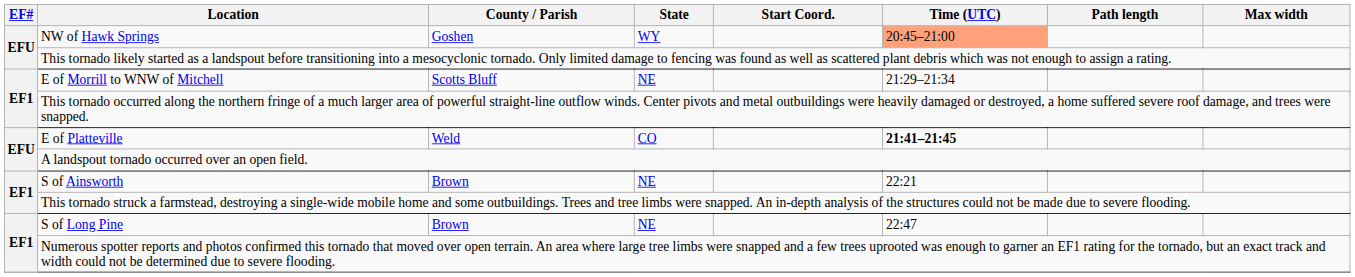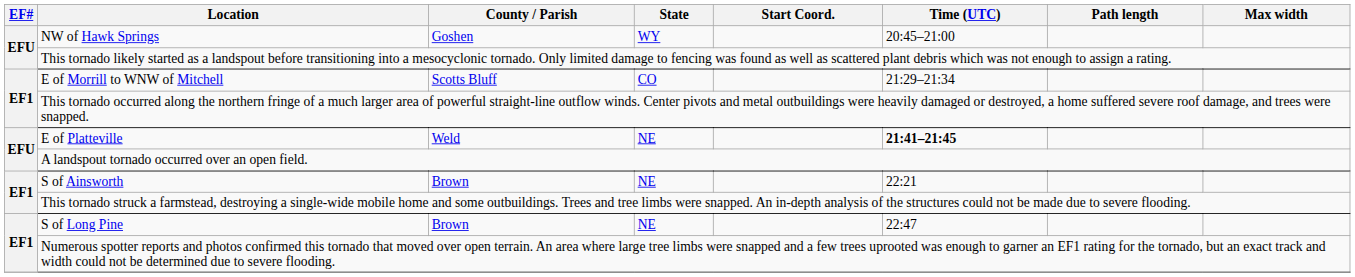(920, 36) lightsalmon background -> (920, 36) no background
(647, 79) NE -> (647, 79) CO
(647, 138) CO -> (647, 138) NE
